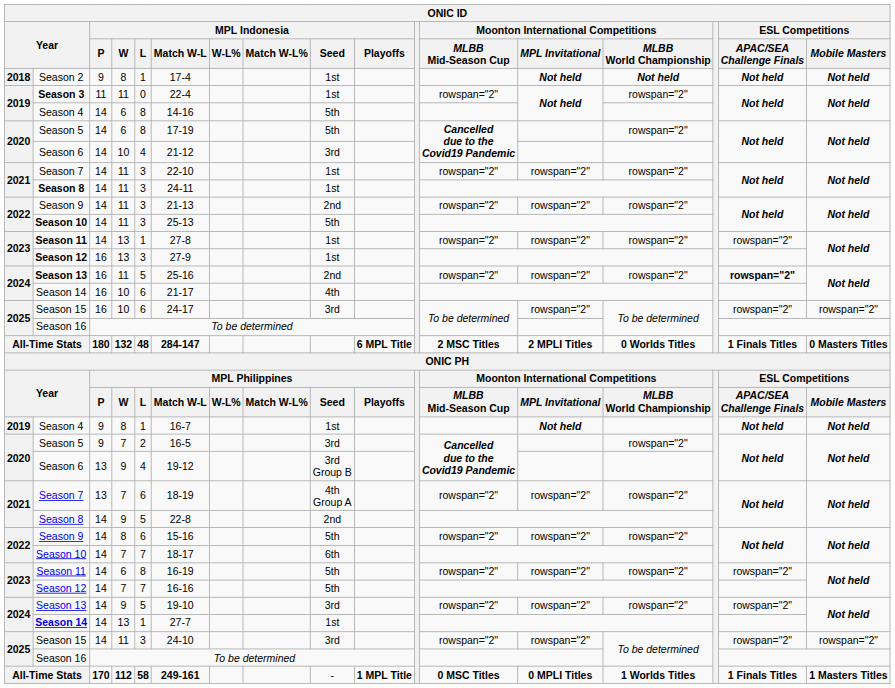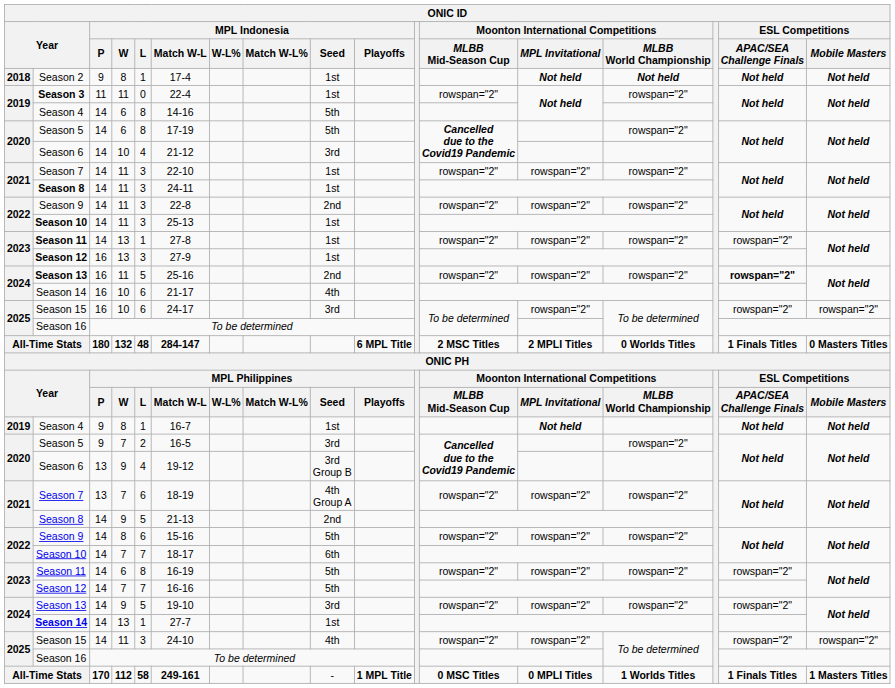(180, 205) 21-13 -> (180, 205) 22-8
(332, 223) 5th -> (332, 223) 1st
(180, 519) 22-8 -> (180, 519) 21-13
(332, 640) 3rd -> (332, 640) 4th
